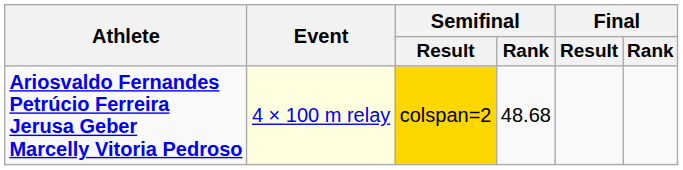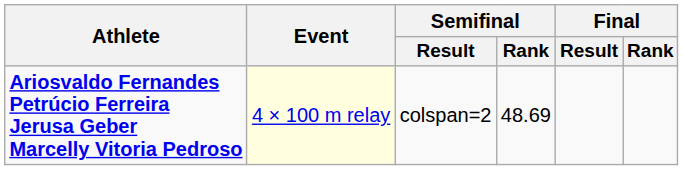(446, 116) gold background -> (446, 116) no background
(526, 116) 48.68 -> (526, 116) 48.69
